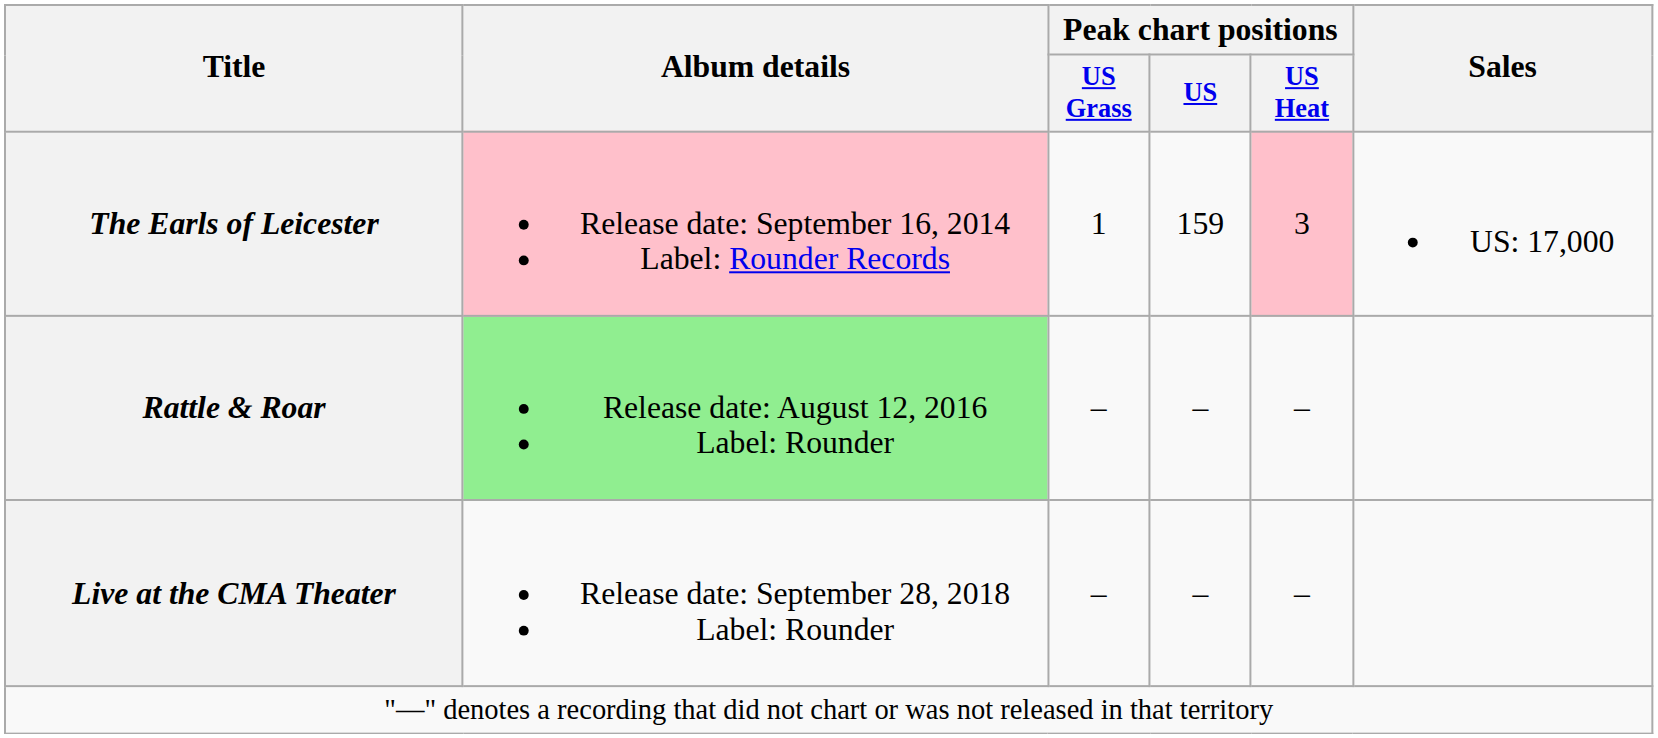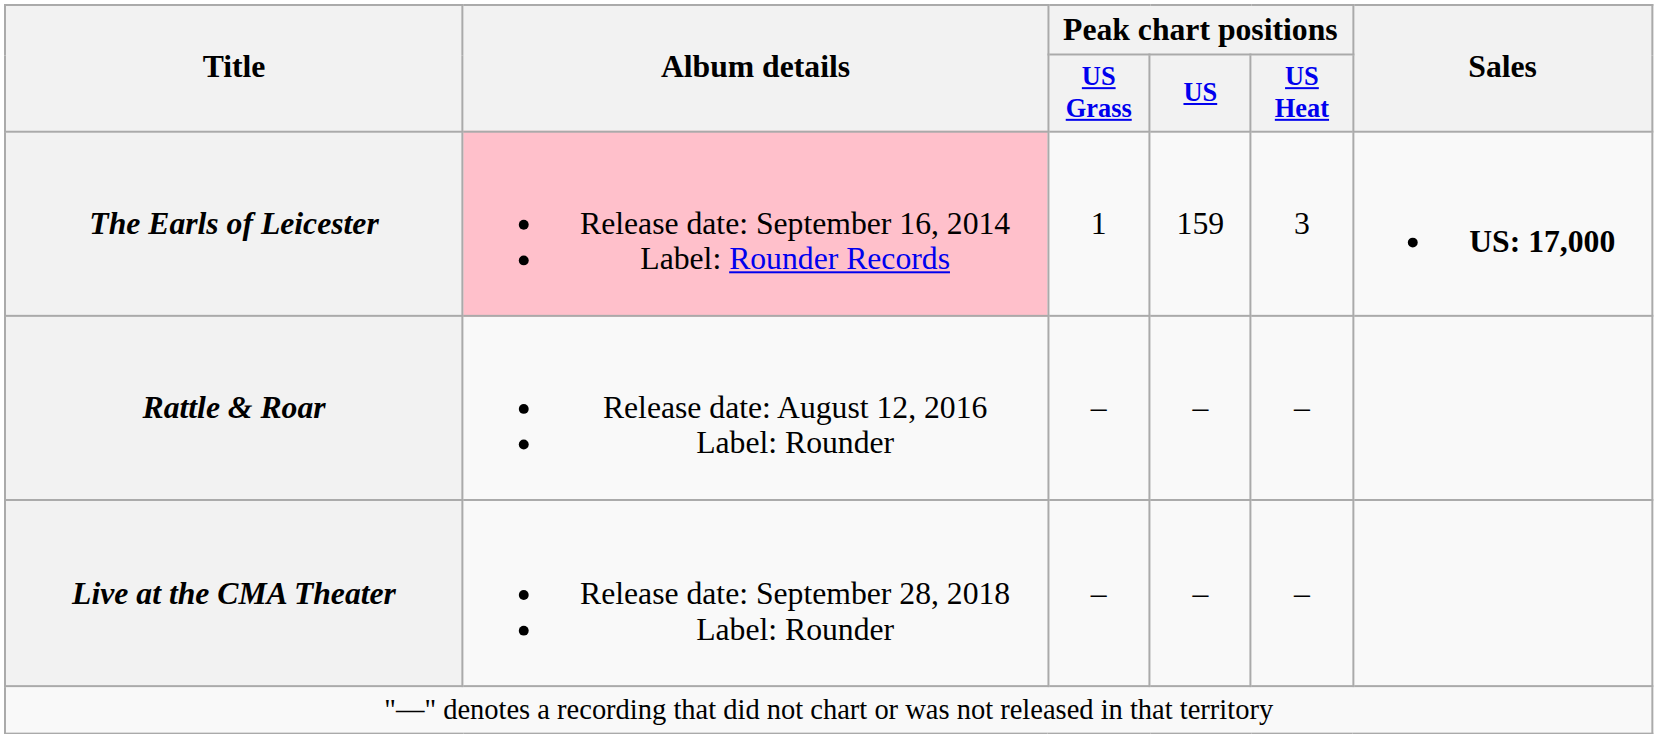(1302, 223) pink background -> (1302, 223) no background
(1503, 241) normal -> (1503, 241) bold
(756, 426) lightgreen background -> (756, 426) no background
